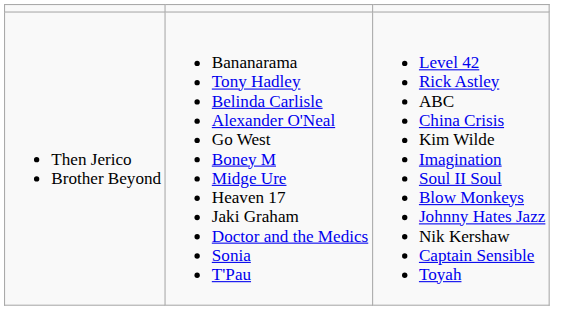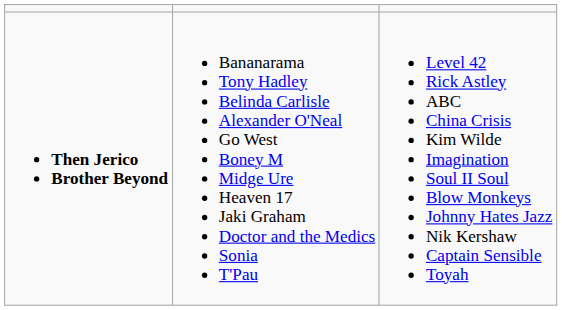(85, 168) normal -> (88, 168) bold
